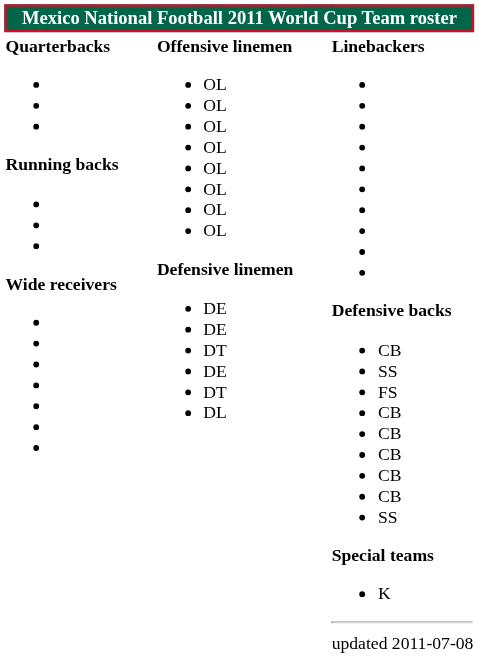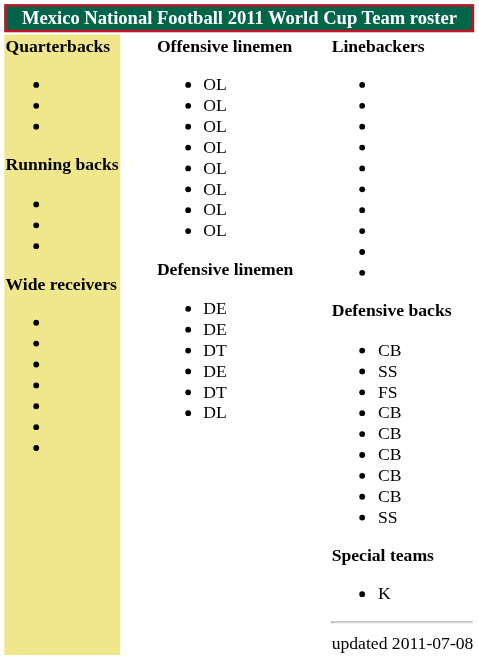(62, 247) no background -> (62, 247) khaki background
